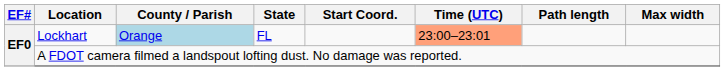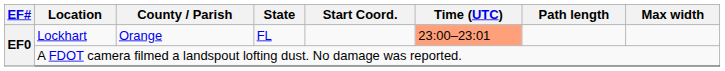(141, 35) lightblue background -> (141, 35) no background
